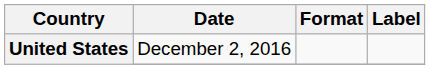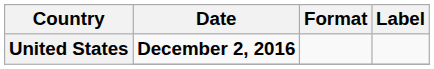(214, 49) normal -> (216, 49) bold
